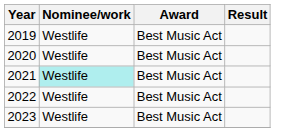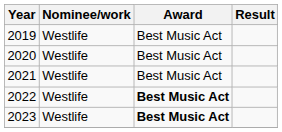(65, 76) paleturquoise background -> (65, 76) no background
(179, 96) normal -> (183, 96) bold
(179, 117) normal -> (183, 117) bold
